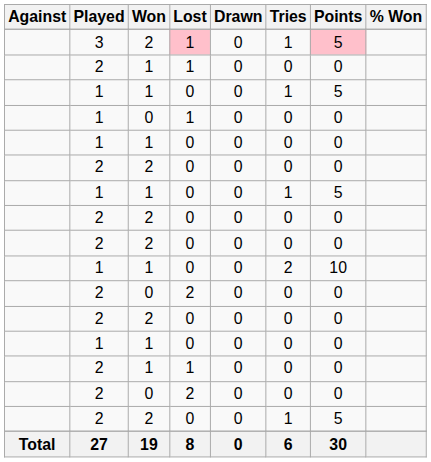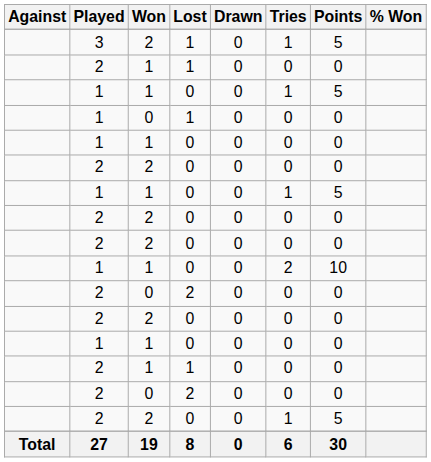(190, 42) pink background -> (190, 42) no background
(338, 42) pink background -> (338, 42) no background
